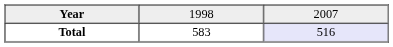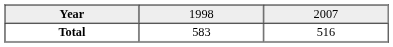(326, 32) lavender background -> (326, 32) no background
